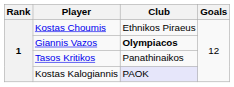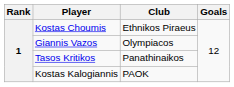(150, 43) bold -> (148, 43) normal
(136, 74) lavender background -> (136, 74) no background
